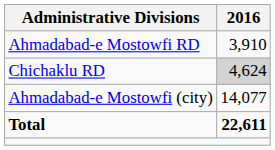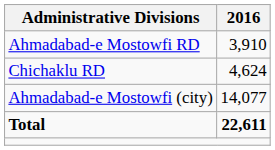(248, 71) lightgrey background -> (248, 71) no background
